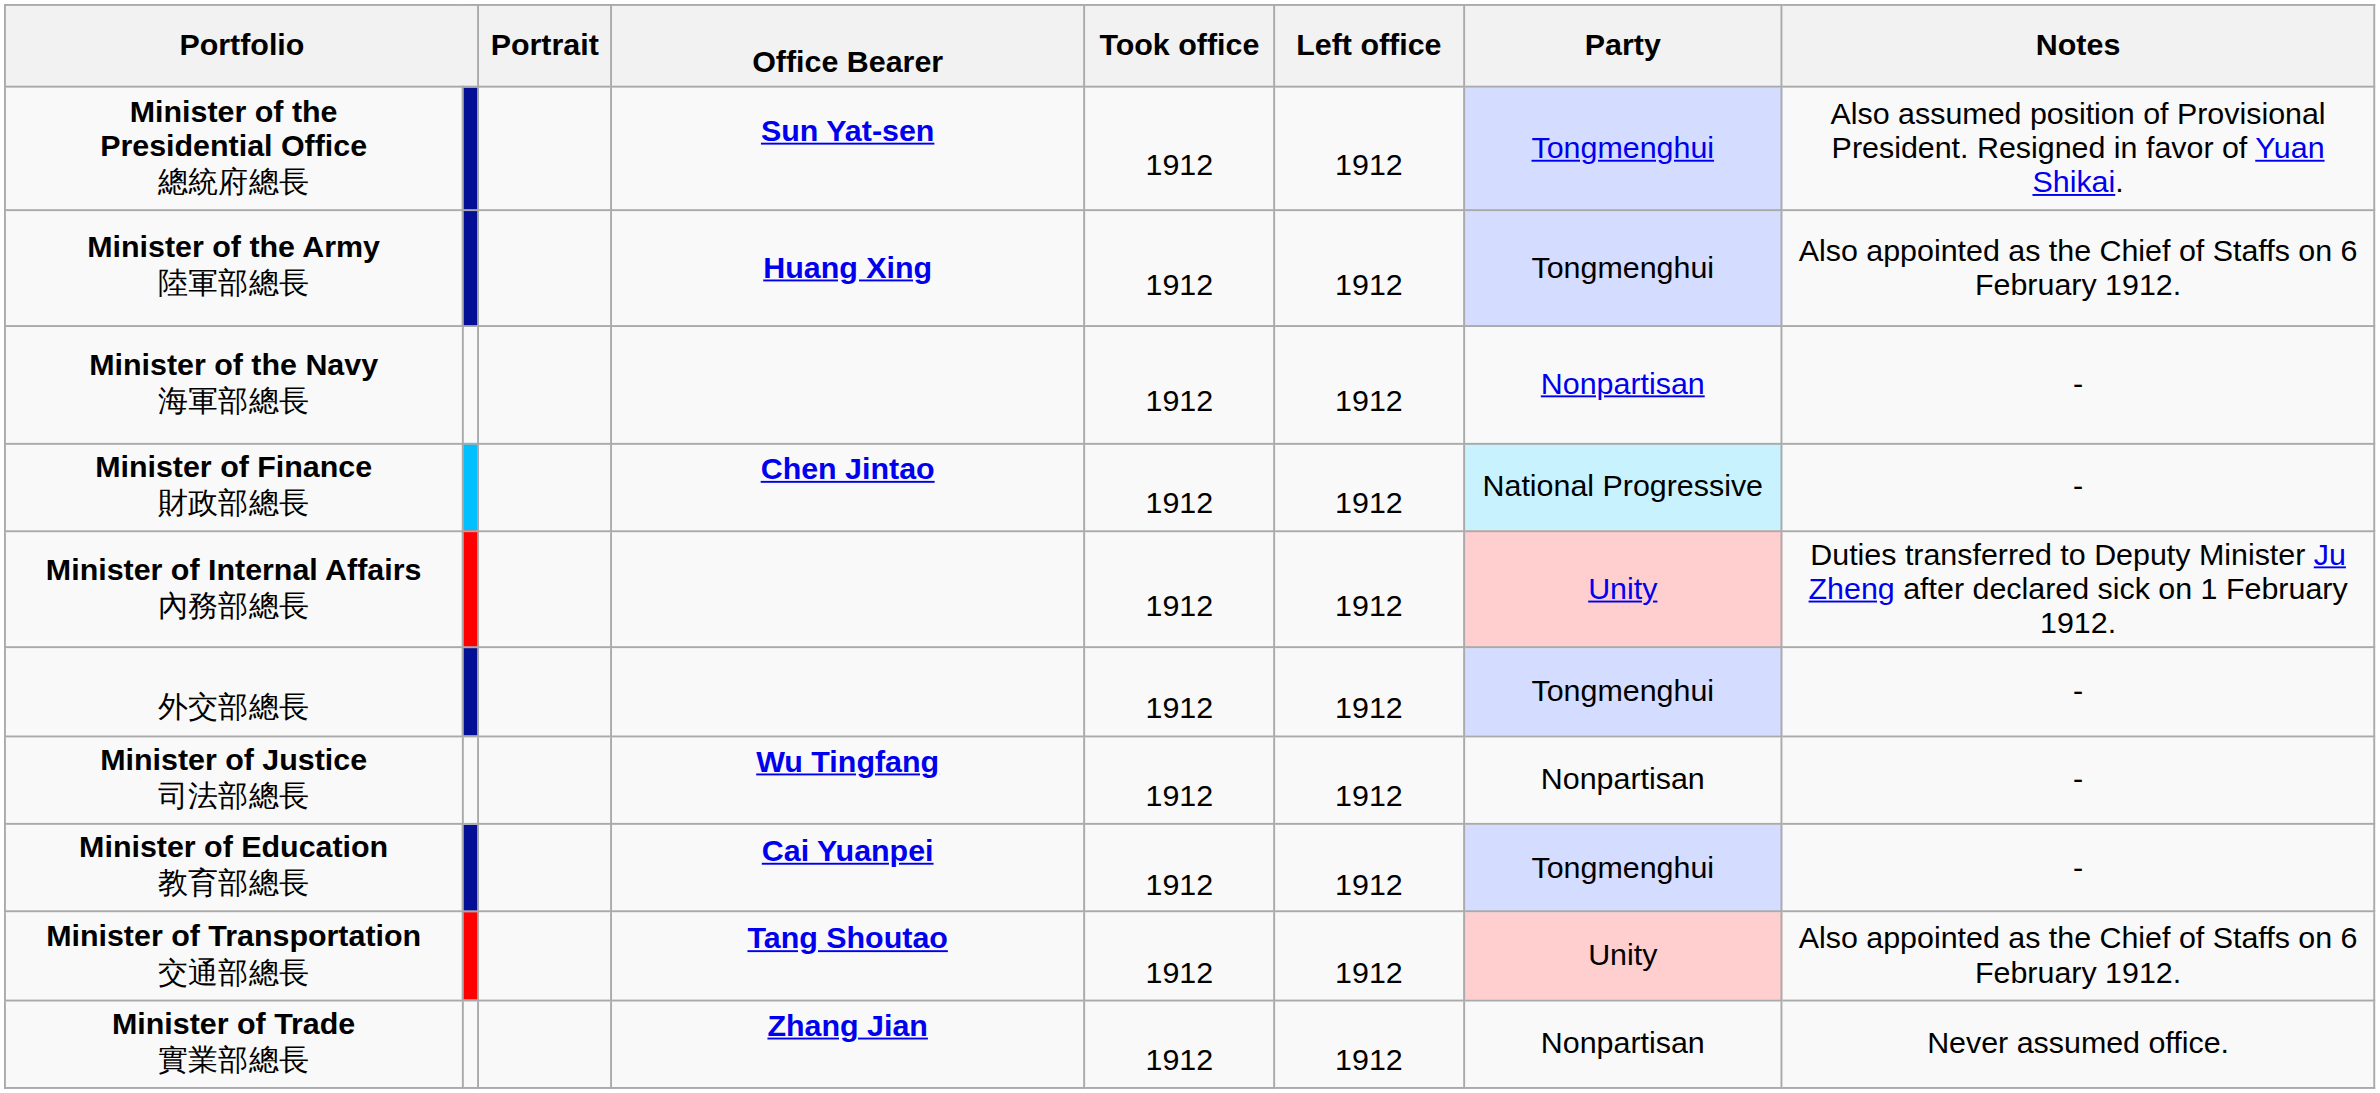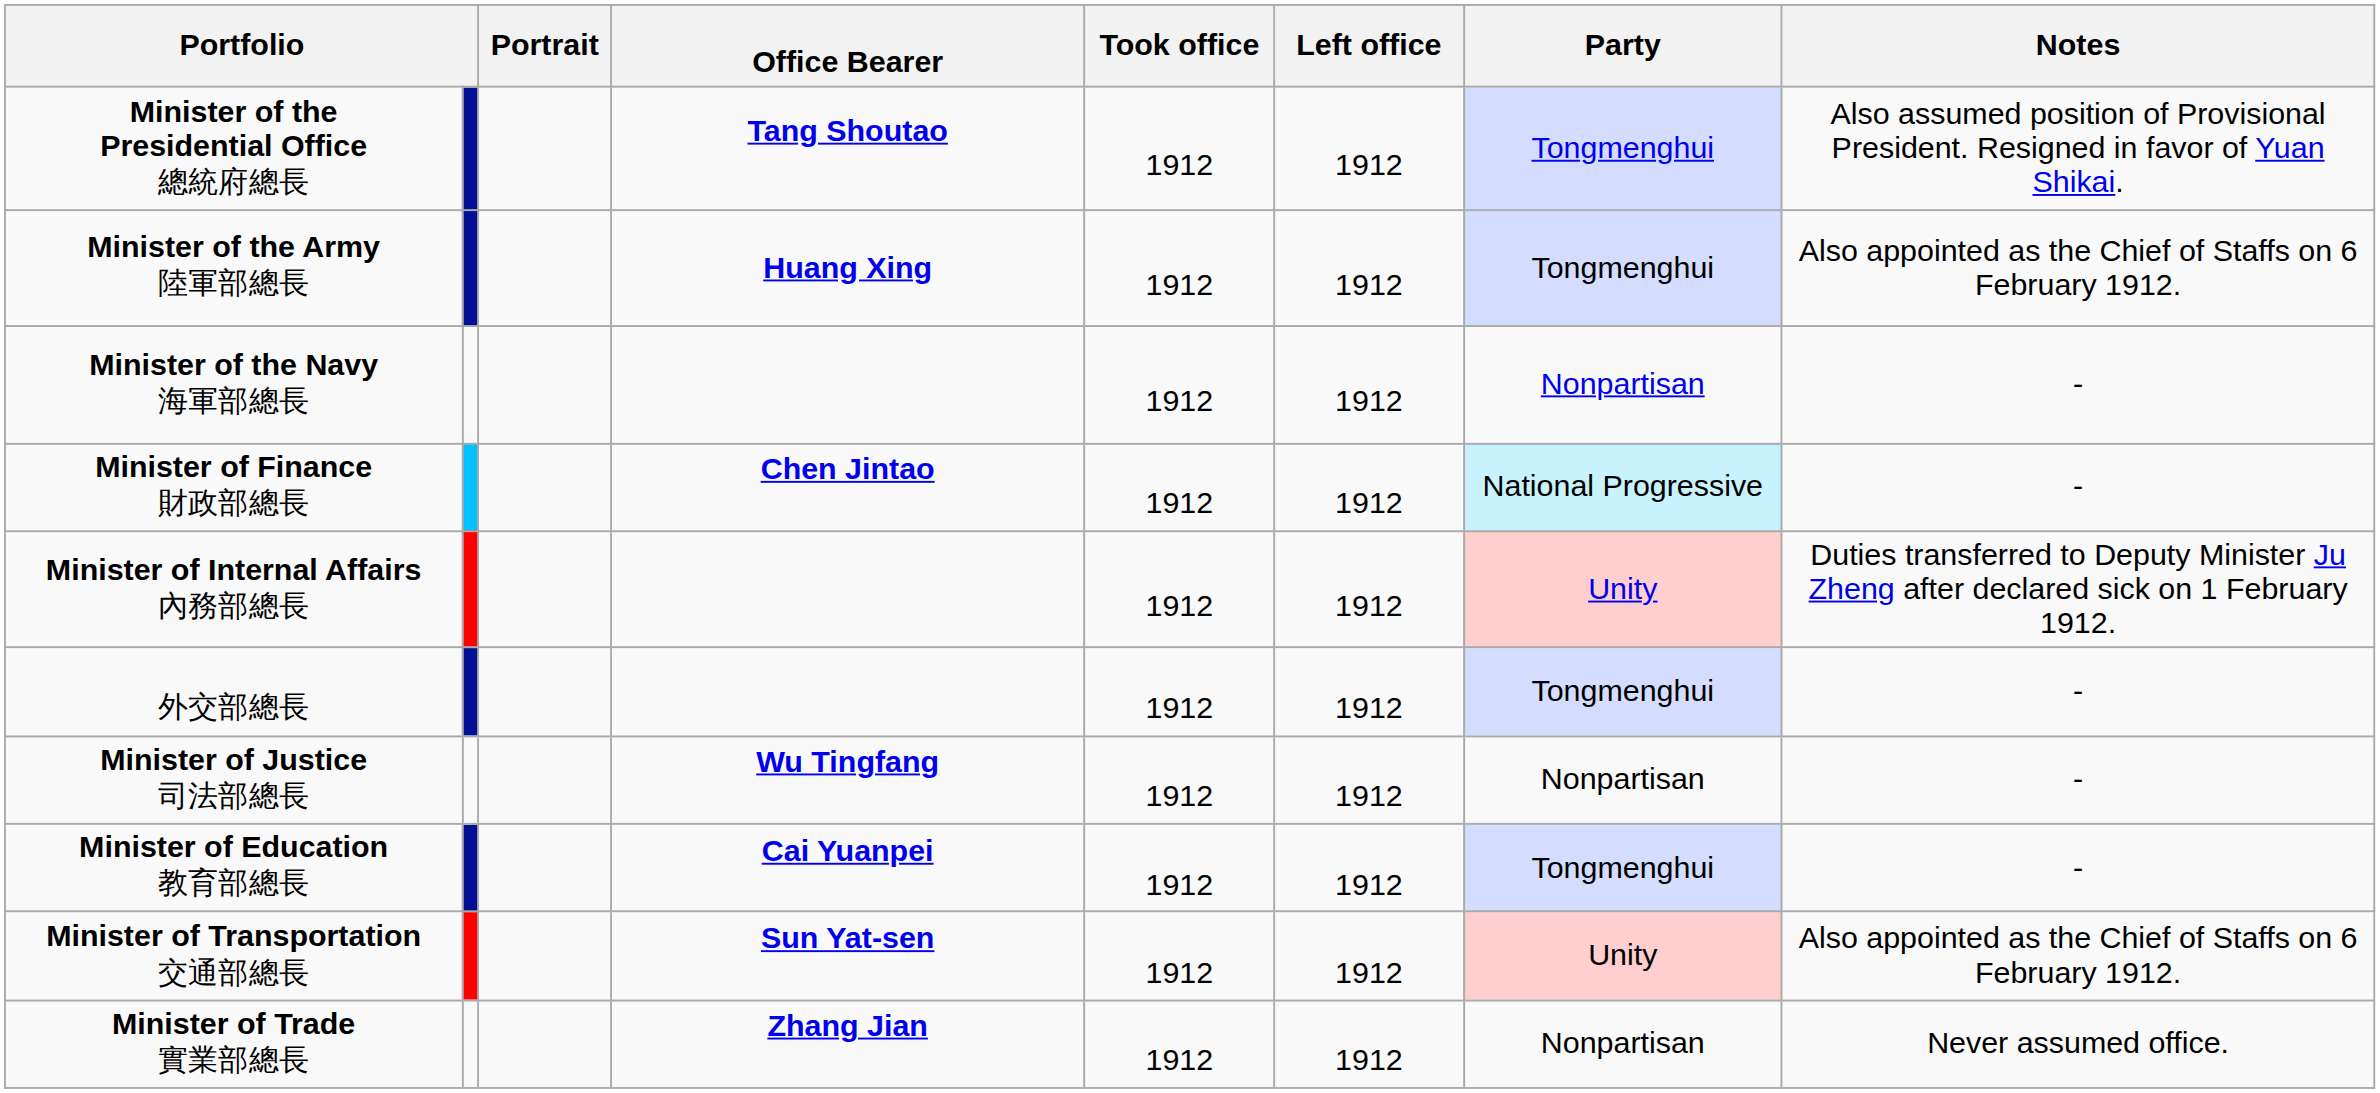(848, 130) Sun Yat-sen -> (848, 130) Tang Shoutao
(848, 938) Tang Shoutao -> (848, 938) Sun Yat-sen
